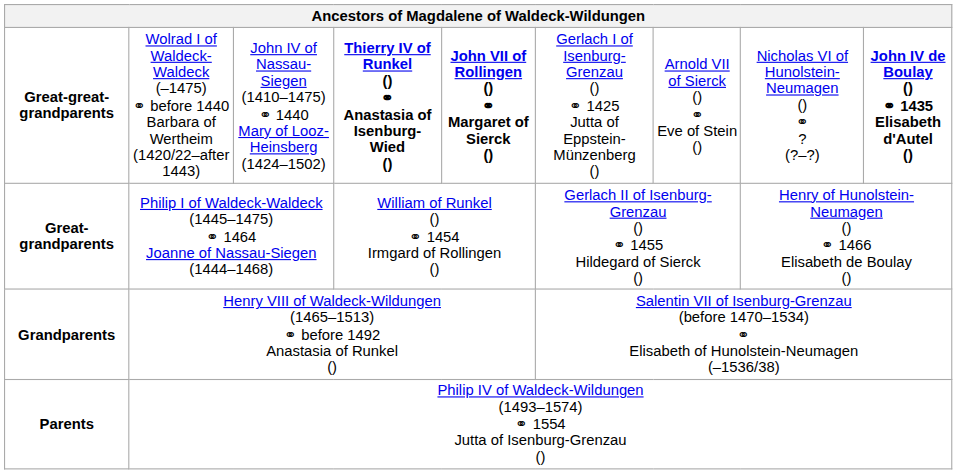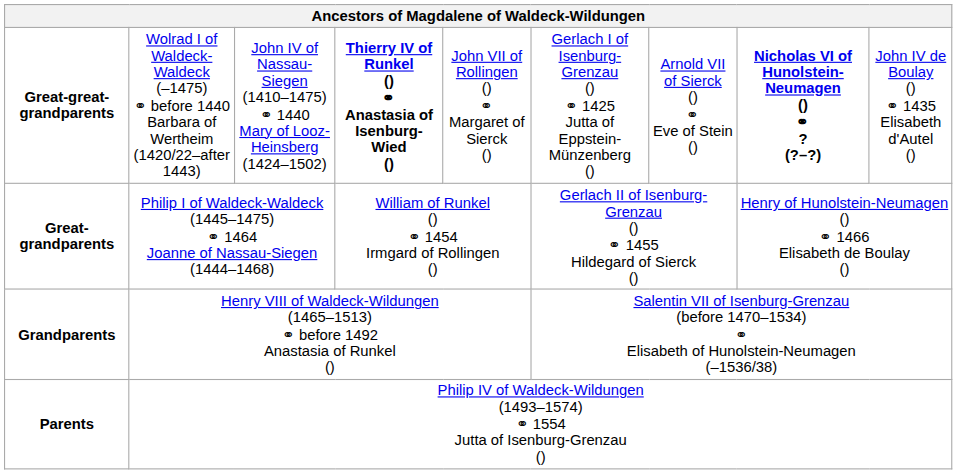(488, 105) bold -> (487, 105) normal
(802, 105) normal -> (803, 105) bold
(908, 105) bold -> (911, 105) normal
